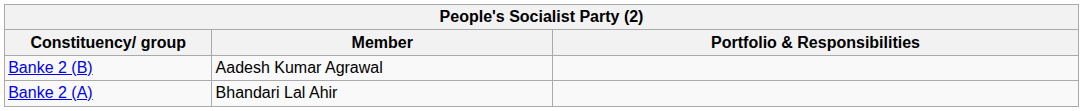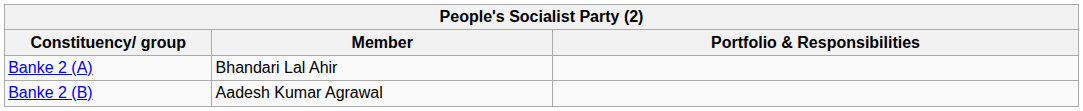rows swapped: (50, 93) <-> (50, 67)
